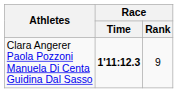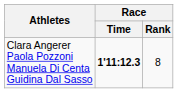(158, 63) 9 -> (158, 63) 8
